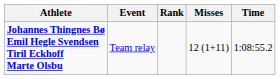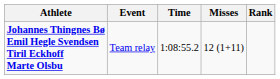columns swapped: (253, 13) <-> (172, 13)
